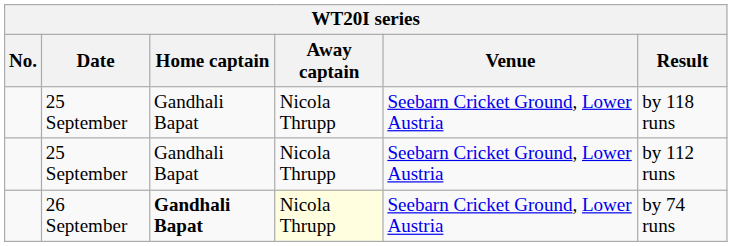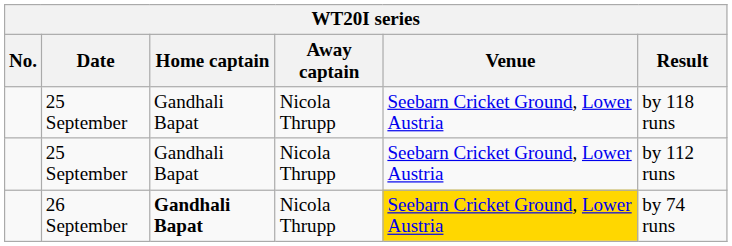(308, 215) lightyellow background -> (308, 215) no background
(510, 215) no background -> (510, 215) gold background
